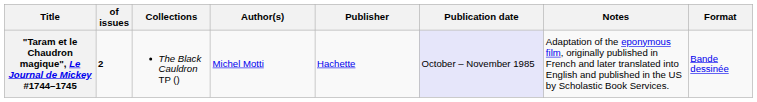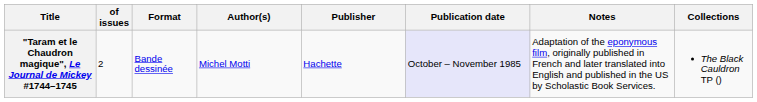columns swapped: (720, 17) <-> (171, 17)
(101, 63) bold -> (101, 63) normal
